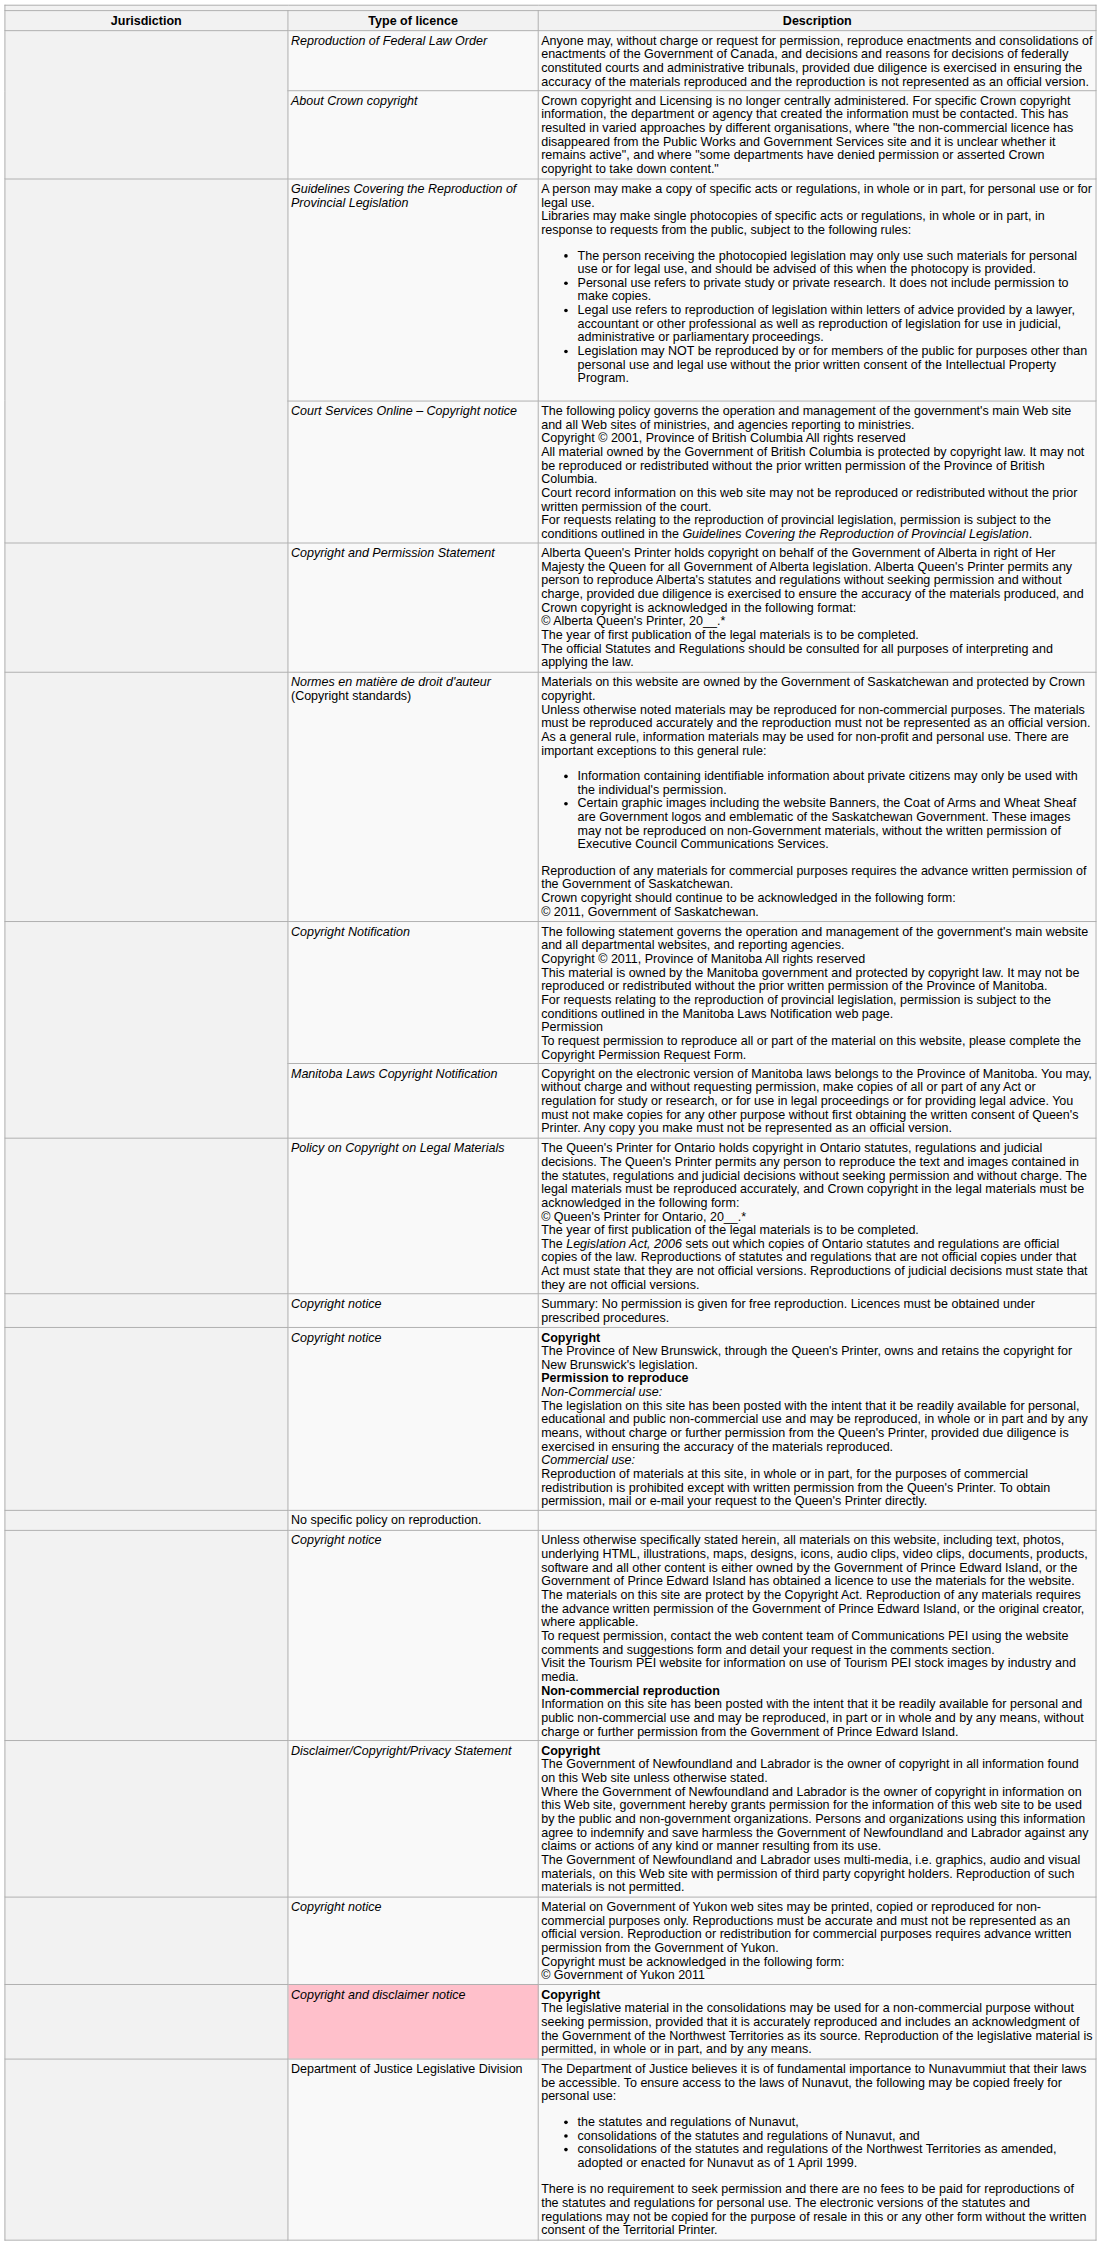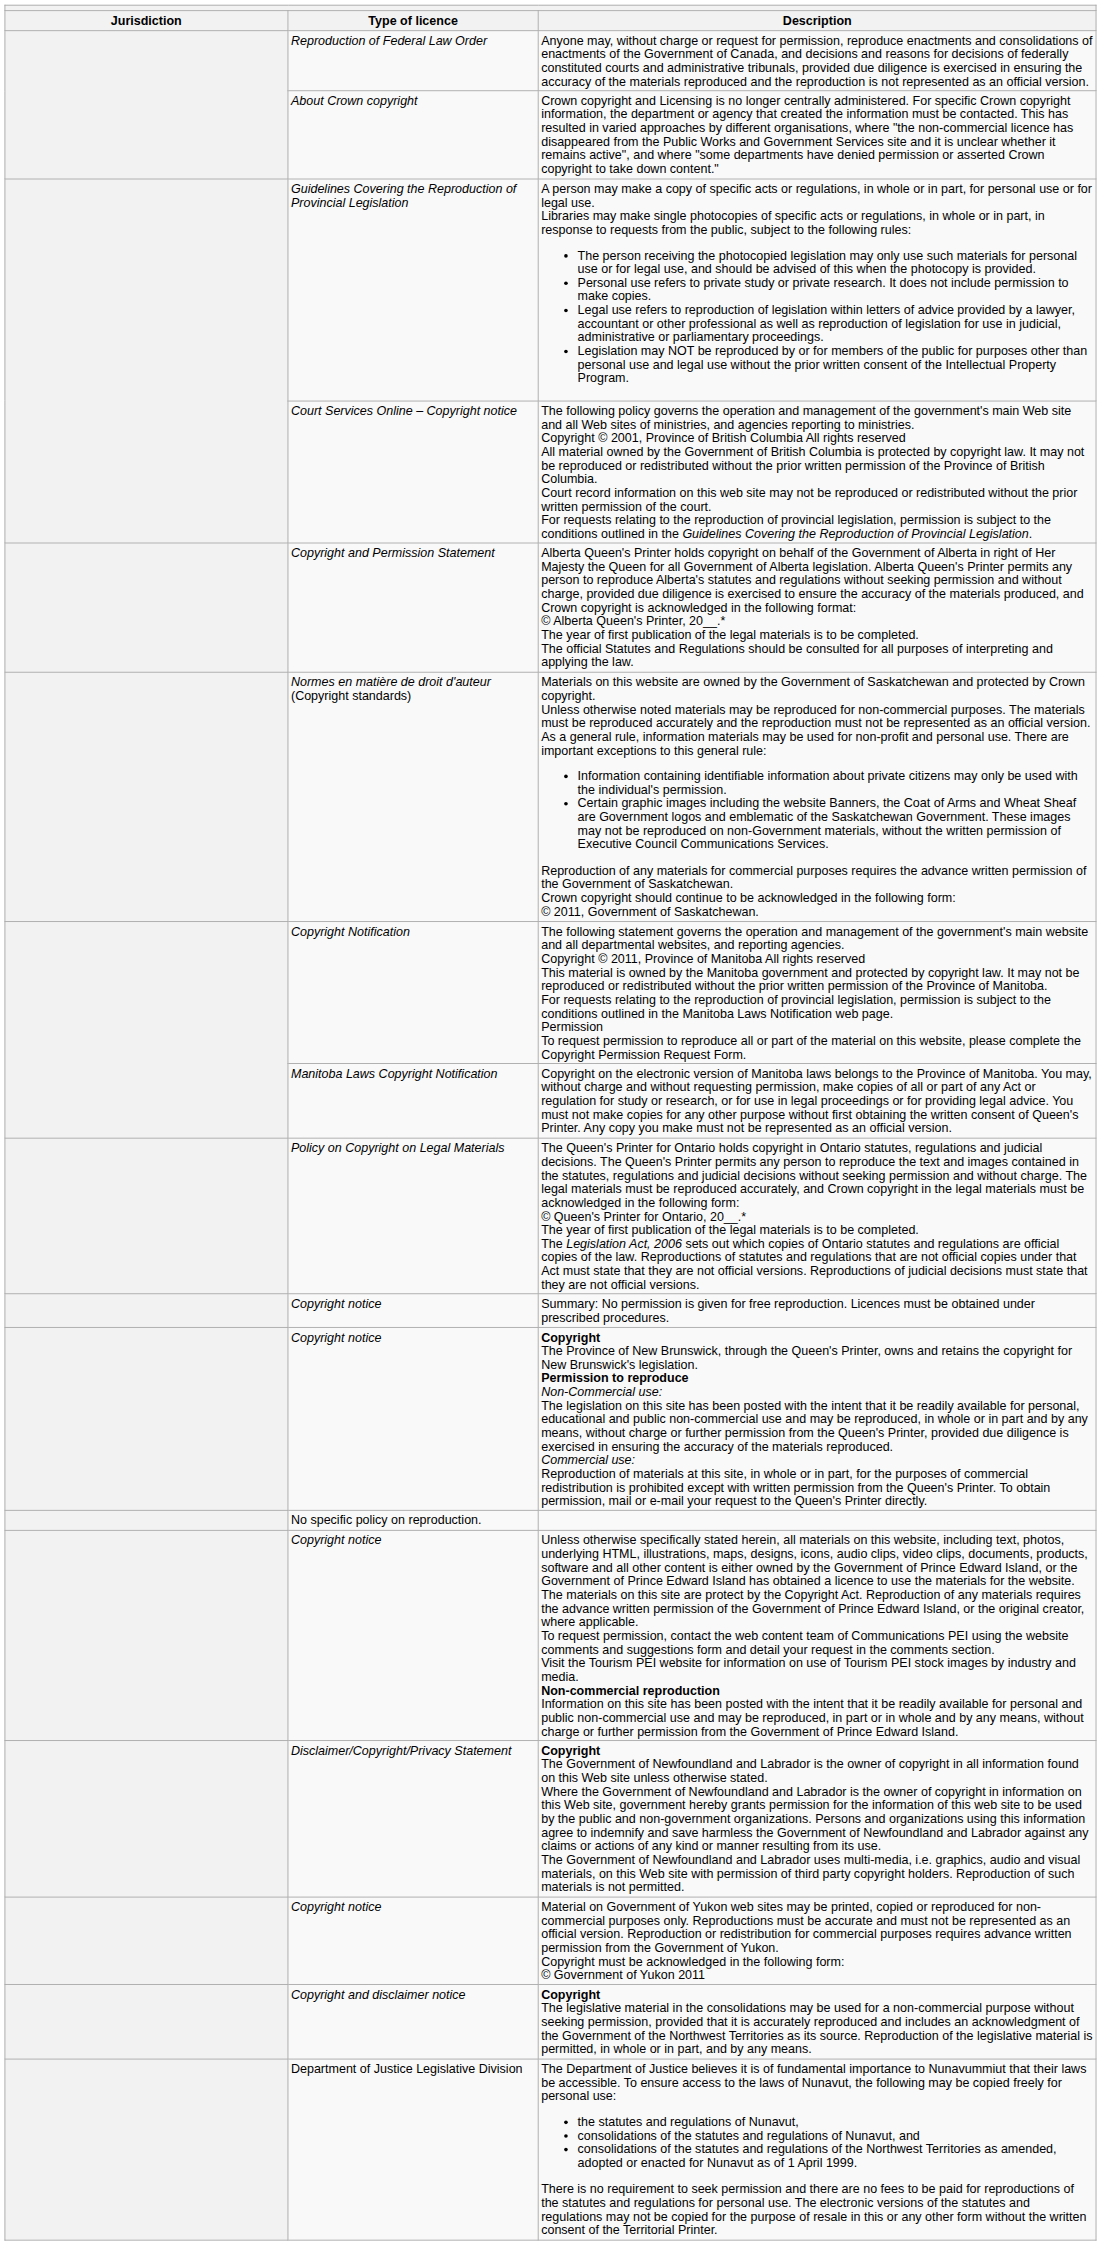(378, 1994) pink background -> (378, 1994) no background
